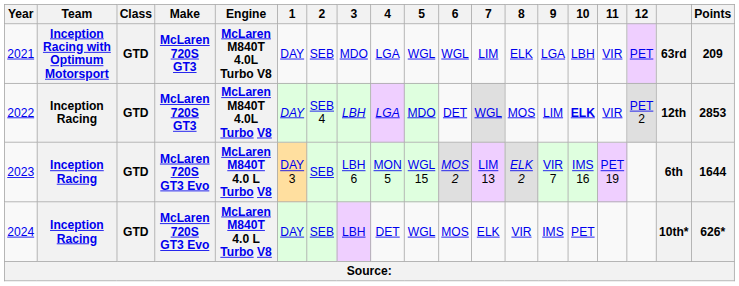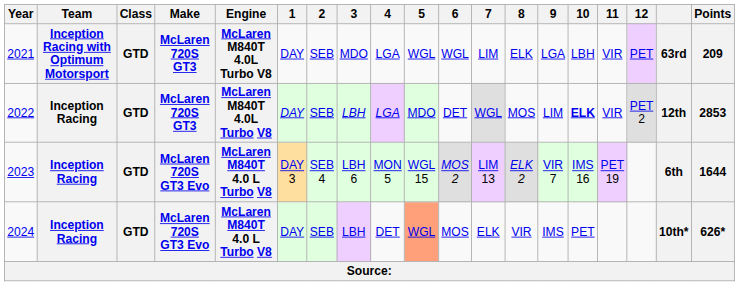(322, 113) SEB 4 -> (322, 113) SEB
(322, 172) SEB -> (322, 172) SEB 4
(422, 232) no background -> (422, 232) lightsalmon background
